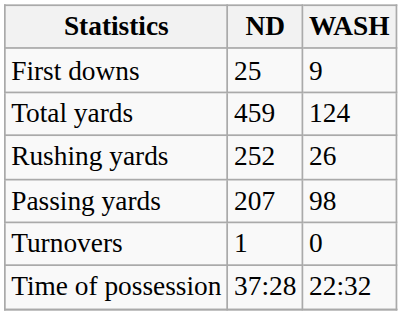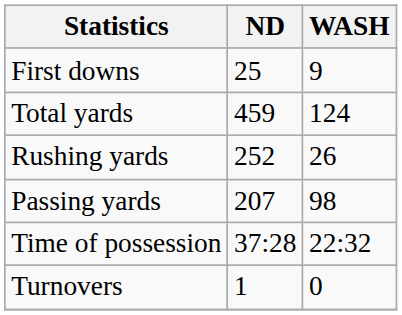rows swapped: (67, 243) <-> (116, 286)
